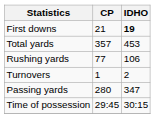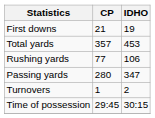(129, 28) bold -> (129, 28) normal
rows swapped: (37, 90) <-> (28, 74)
